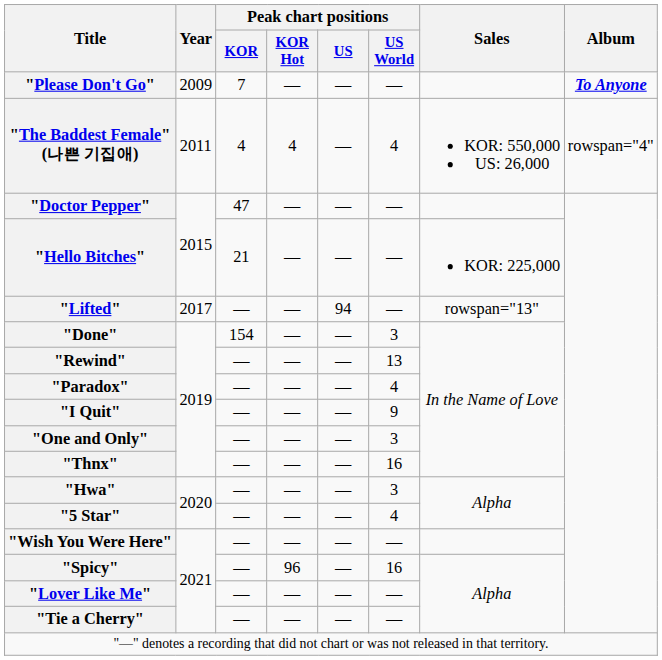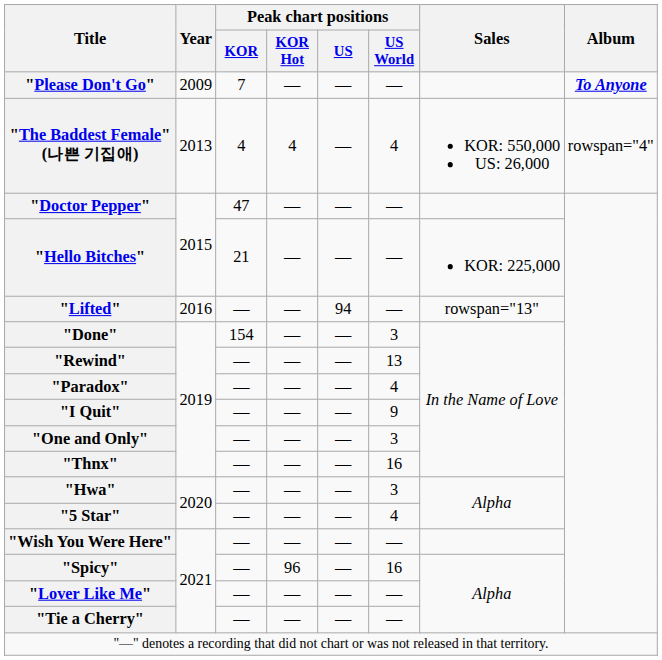(196, 145) 2011 -> (196, 145) 2013
(196, 308) 2017 -> (196, 308) 2016
